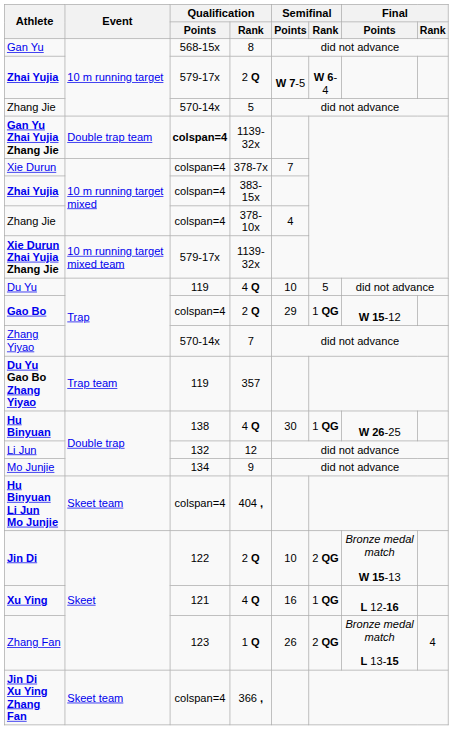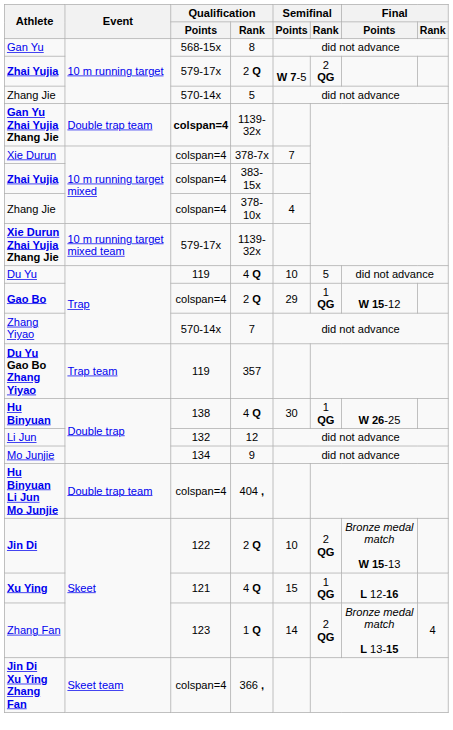(325, 84) W 6-4 -> (326, 71) 2 QG
(95, 503) Skeet team -> (110, 491) Double trap team
(290, 601) 16 -> (292, 588) 15
(290, 643) 26 -> (292, 631) 14
